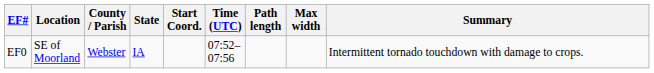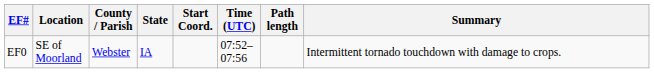- column: (306, 20)
